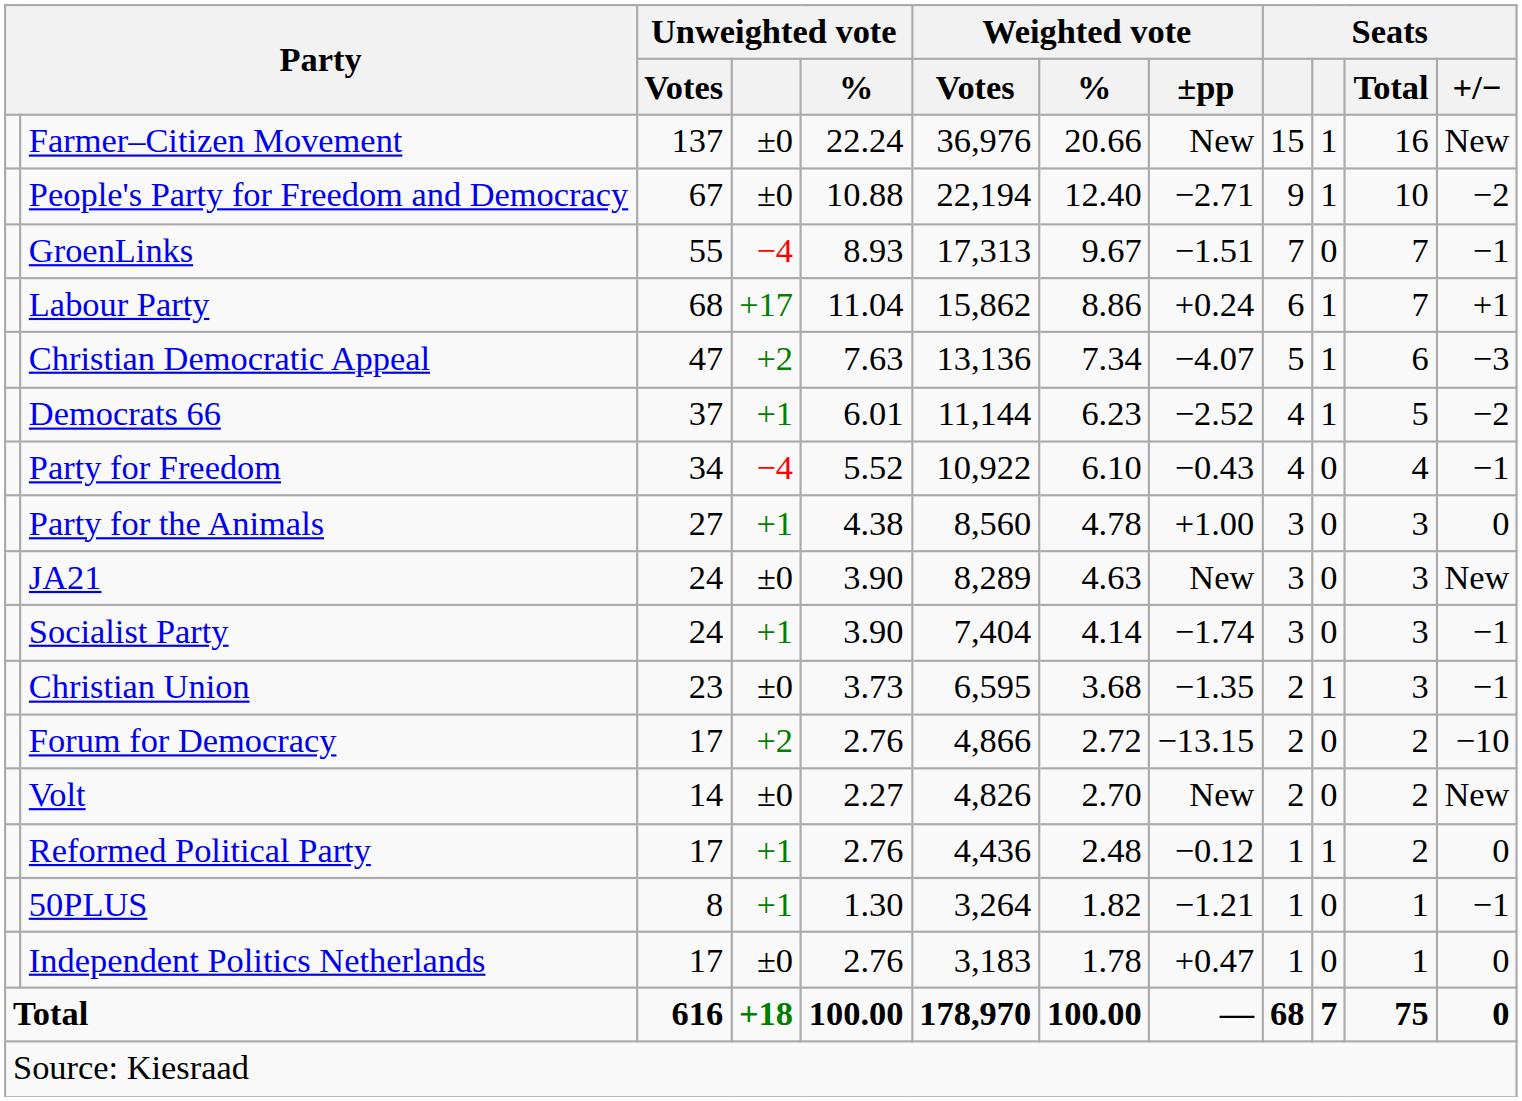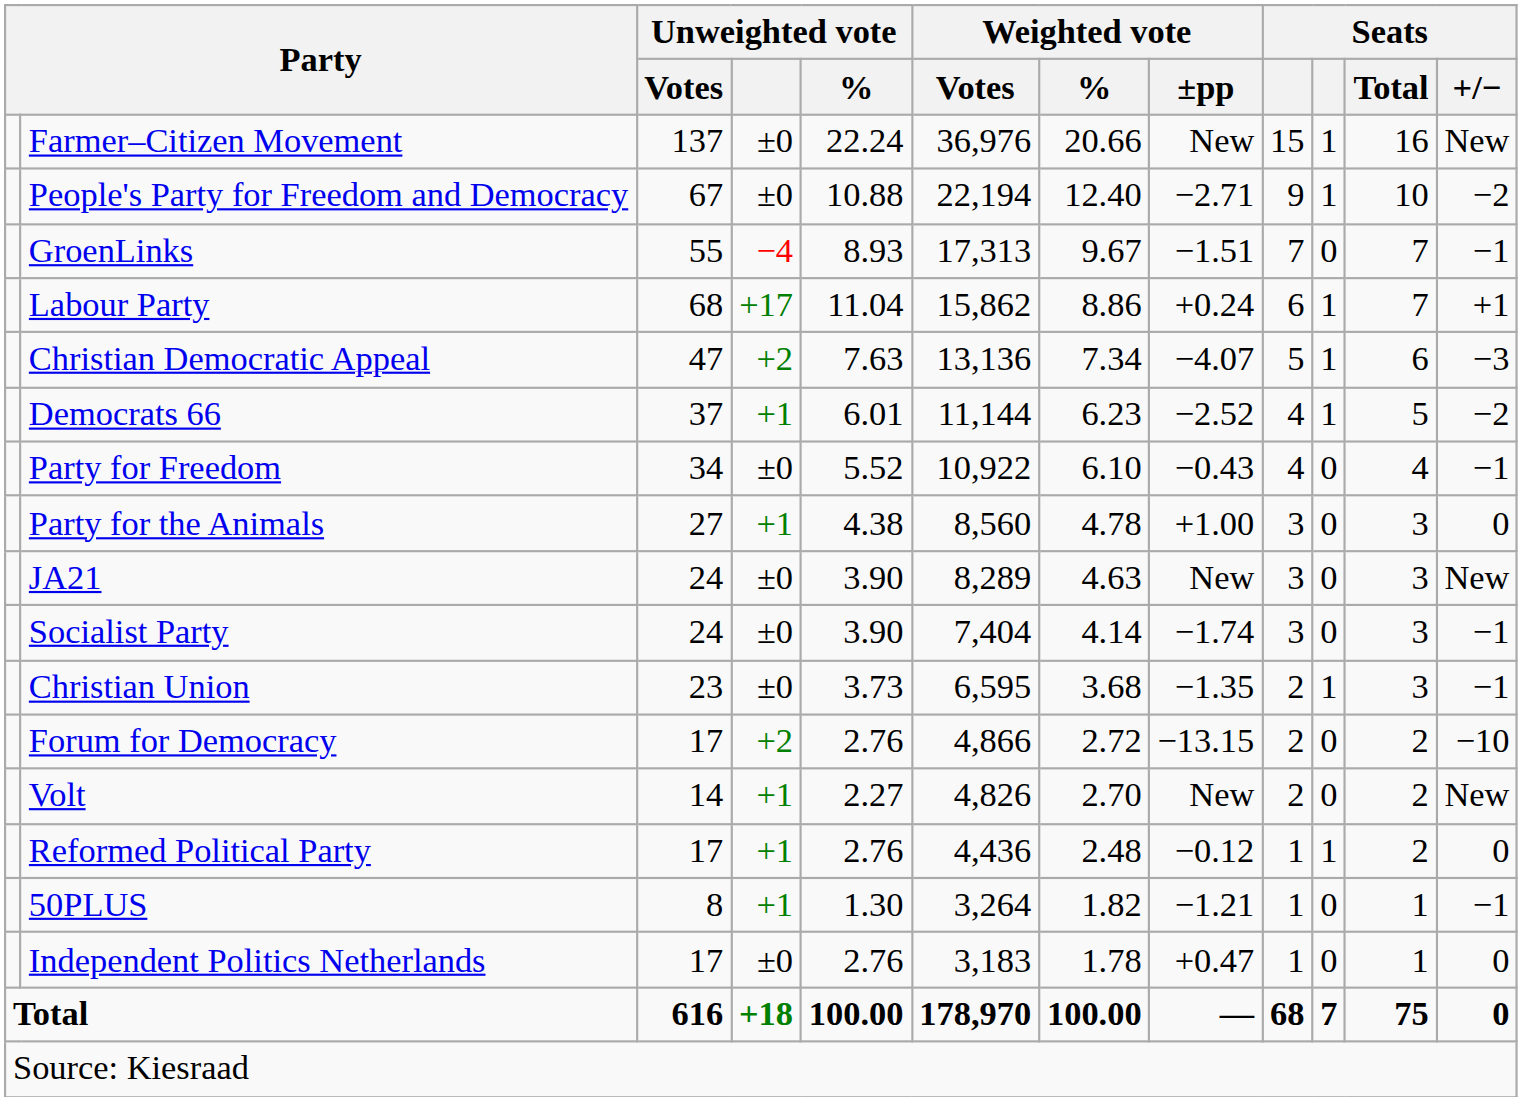(775, 468) −4 -> (775, 468) ±0
(775, 631) +1 -> (775, 631) ±0
(775, 795) ±0 -> (775, 795) +1
